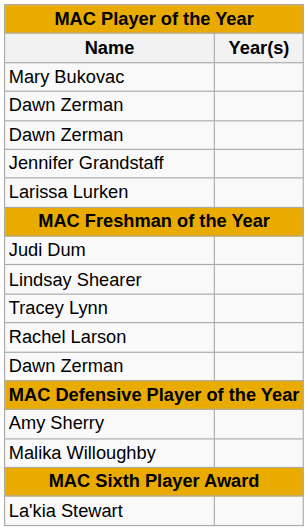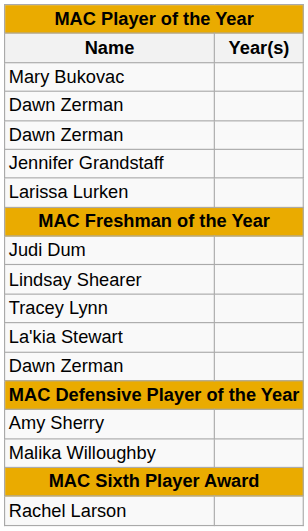(68, 337) Rachel Larson -> (66, 337) La'kia Stewart
(66, 510) La'kia Stewart -> (68, 510) Rachel Larson
